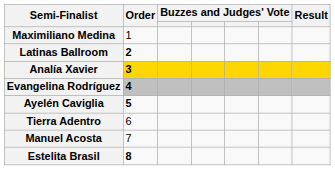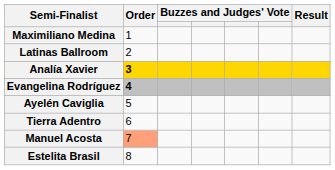(129, 52) bold -> (129, 52) normal
(129, 104) bold -> (129, 104) normal
(129, 138) no background -> (129, 138) lightsalmon background
(129, 156) bold -> (129, 156) normal
